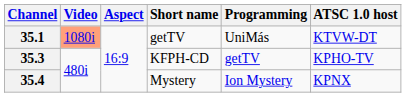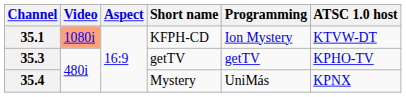(168, 37) getTV -> (179, 37) KFPH-CD
(247, 37) UniMás -> (259, 37) Ion Mystery
(179, 59) KFPH-CD -> (168, 59) getTV
(259, 80) Ion Mystery -> (247, 80) UniMás
